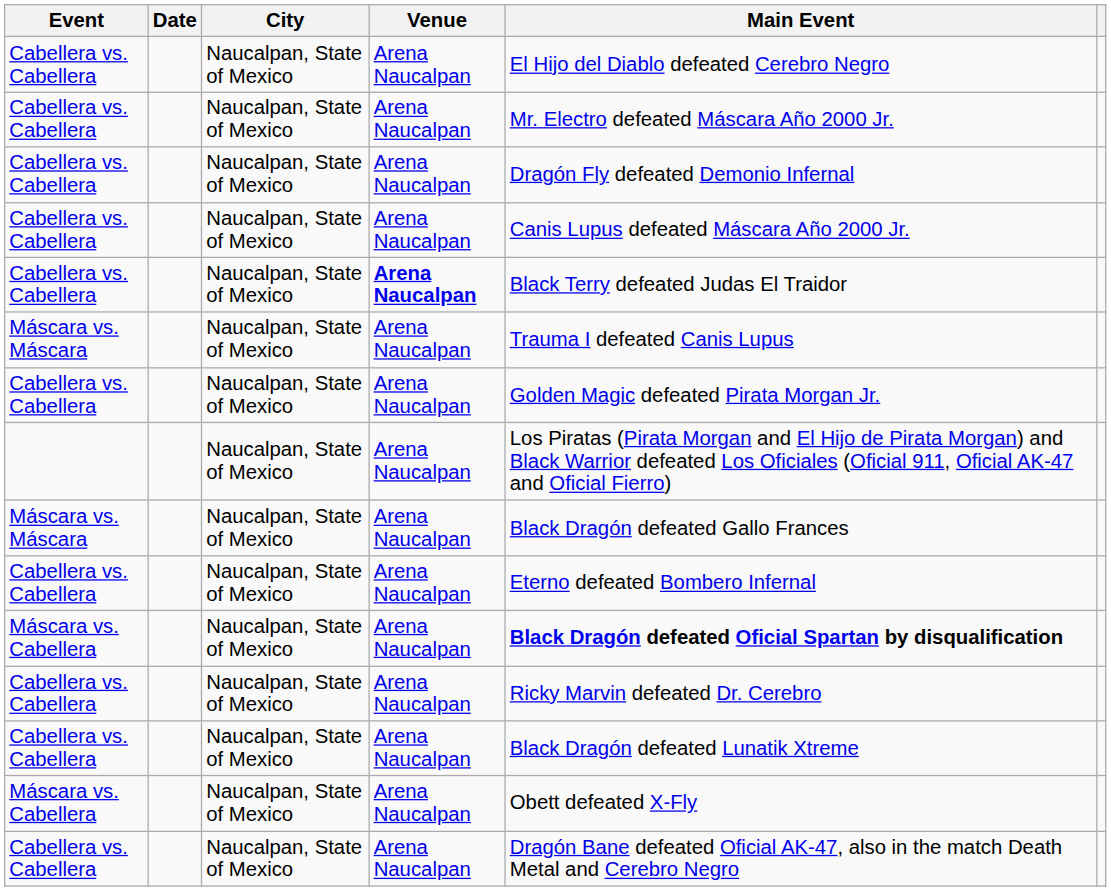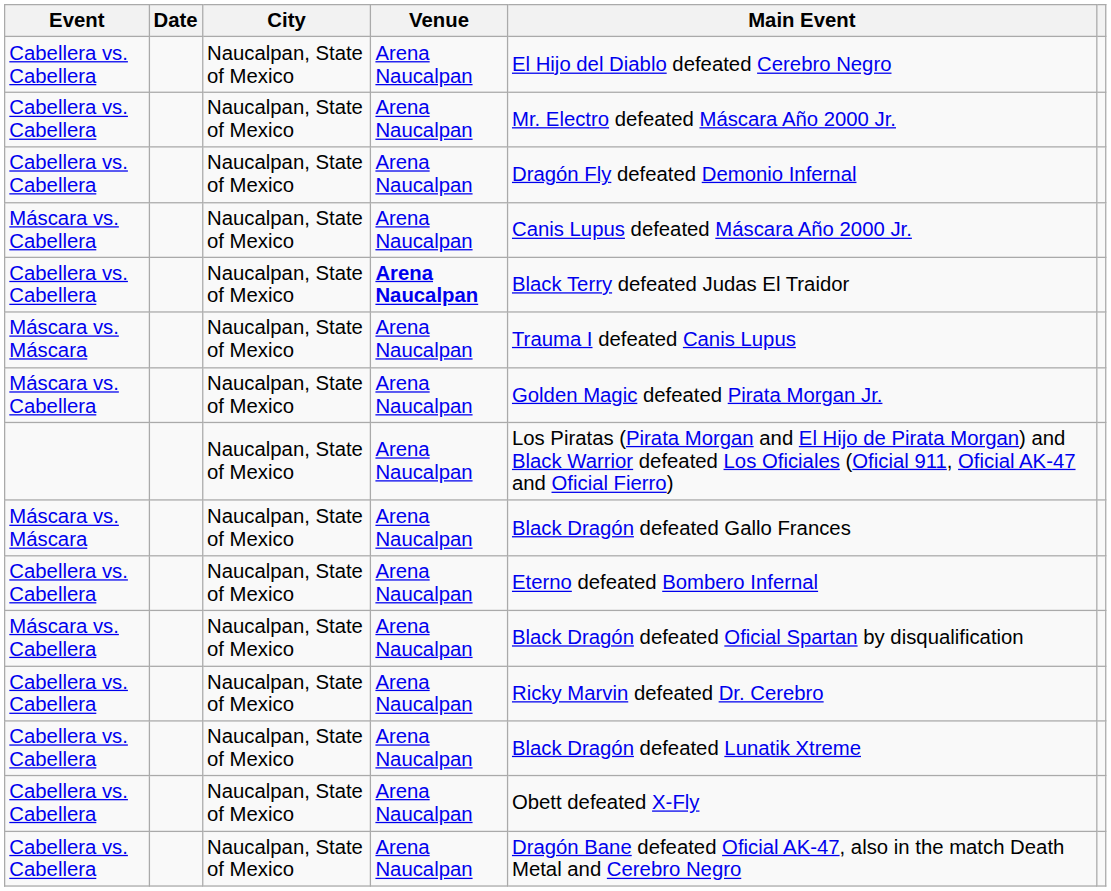(69, 229) Cabellera vs. Cabellera -> (64, 229) Máscara vs. Cabellera
(69, 394) Cabellera vs. Cabellera -> (64, 394) Máscara vs. Cabellera
(786, 637) bold -> (768, 637) normal
(64, 803) Máscara vs. Cabellera -> (69, 803) Cabellera vs. Cabellera
